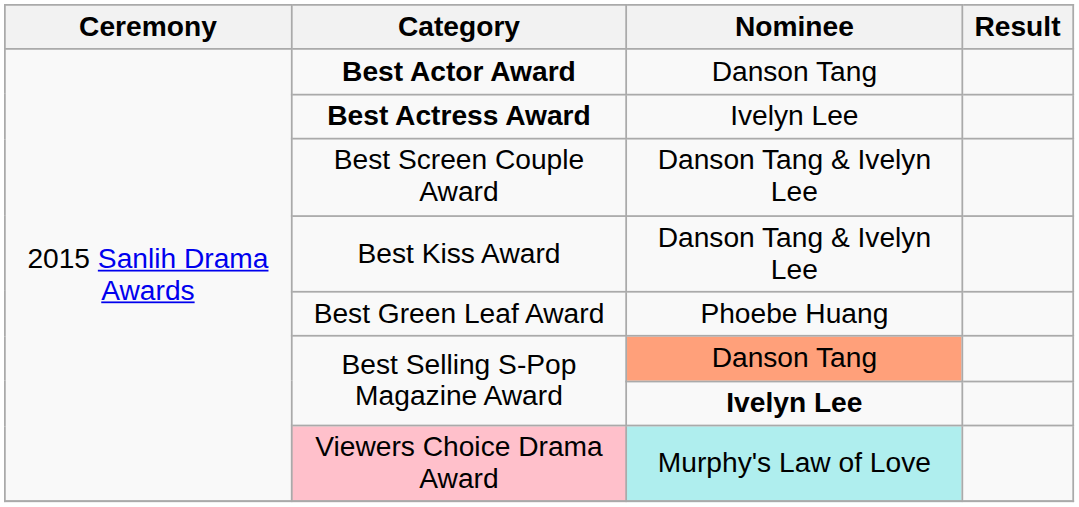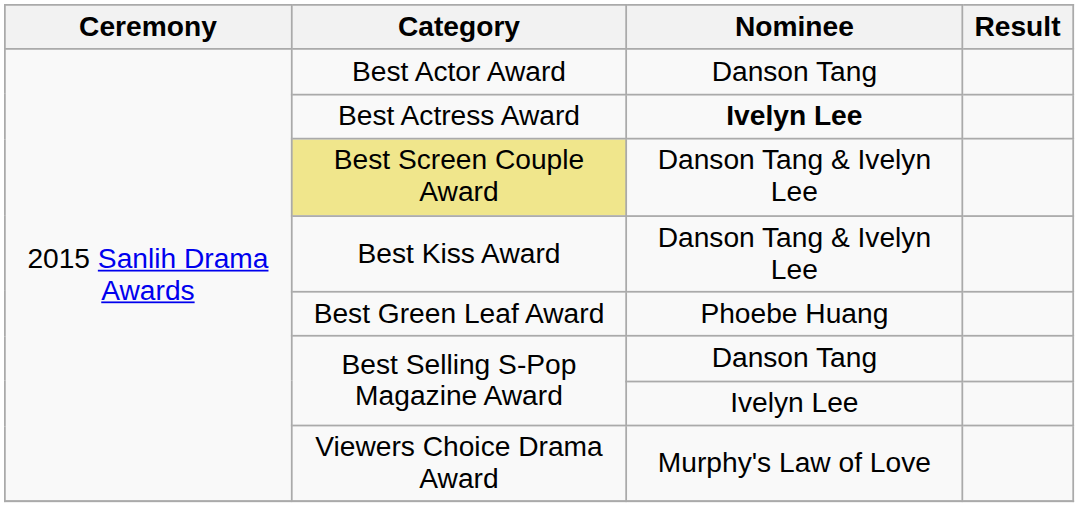(459, 71) bold -> (459, 71) normal
(459, 116) bold -> (459, 116) normal
(794, 116) normal -> (794, 116) bold
(459, 176) no background -> (459, 176) khaki background
(794, 358) lightsalmon background -> (794, 358) no background
(794, 402) bold -> (794, 402) normal
(459, 463) pink background -> (459, 463) no background
(794, 463) paleturquoise background -> (794, 463) no background
